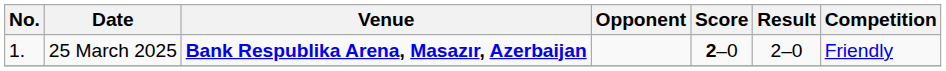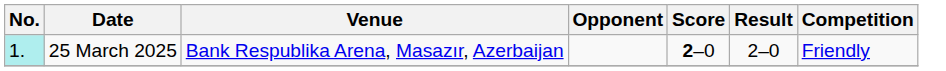(17, 50) no background -> (17, 50) paleturquoise background
(386, 50) bold -> (375, 50) normal
